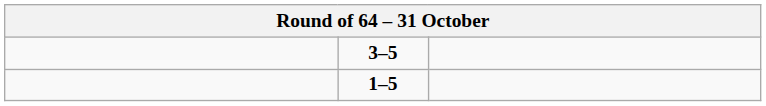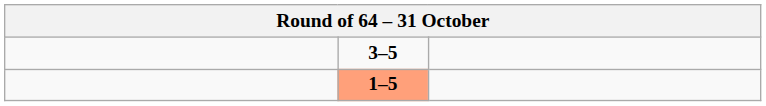(383, 85) no background -> (383, 85) lightsalmon background
